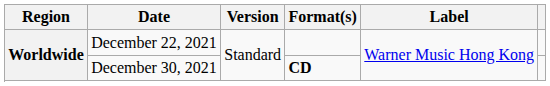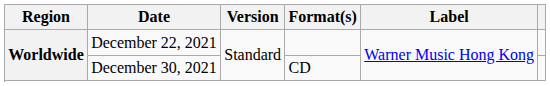(300, 67) bold -> (300, 67) normal
